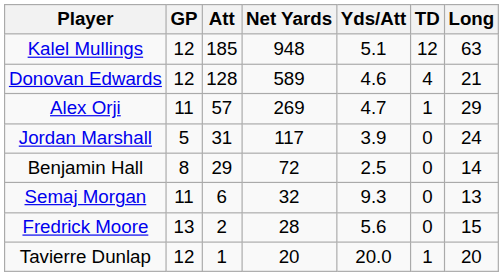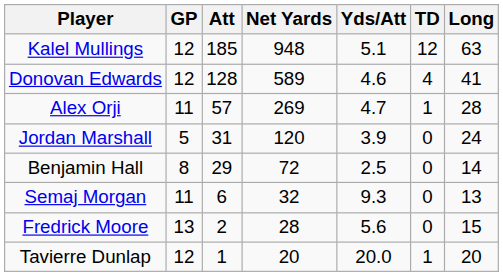(471, 78) 21 -> (471, 78) 41
(471, 108) 29 -> (471, 108) 28
(289, 138) 117 -> (289, 138) 120
